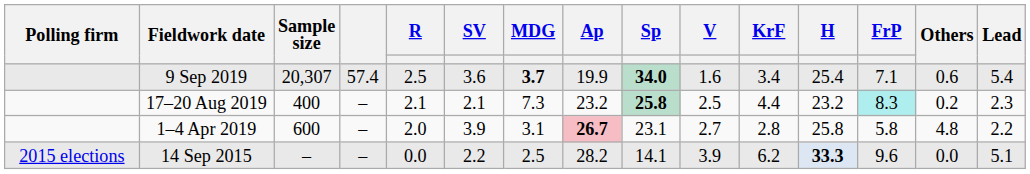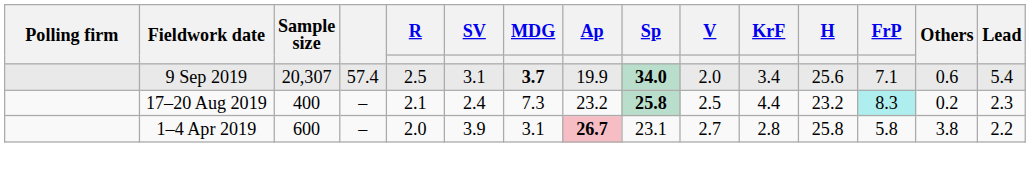(474, 77) 3.6 -> (474, 77) 3.1
(710, 77) 1.6 -> (710, 77) 2.0
(828, 77) 25.4 -> (828, 77) 25.6
(474, 103) 2.1 -> (474, 103) 2.4
(947, 129) 4.8 -> (947, 129) 3.8
- row: (206, 155)
